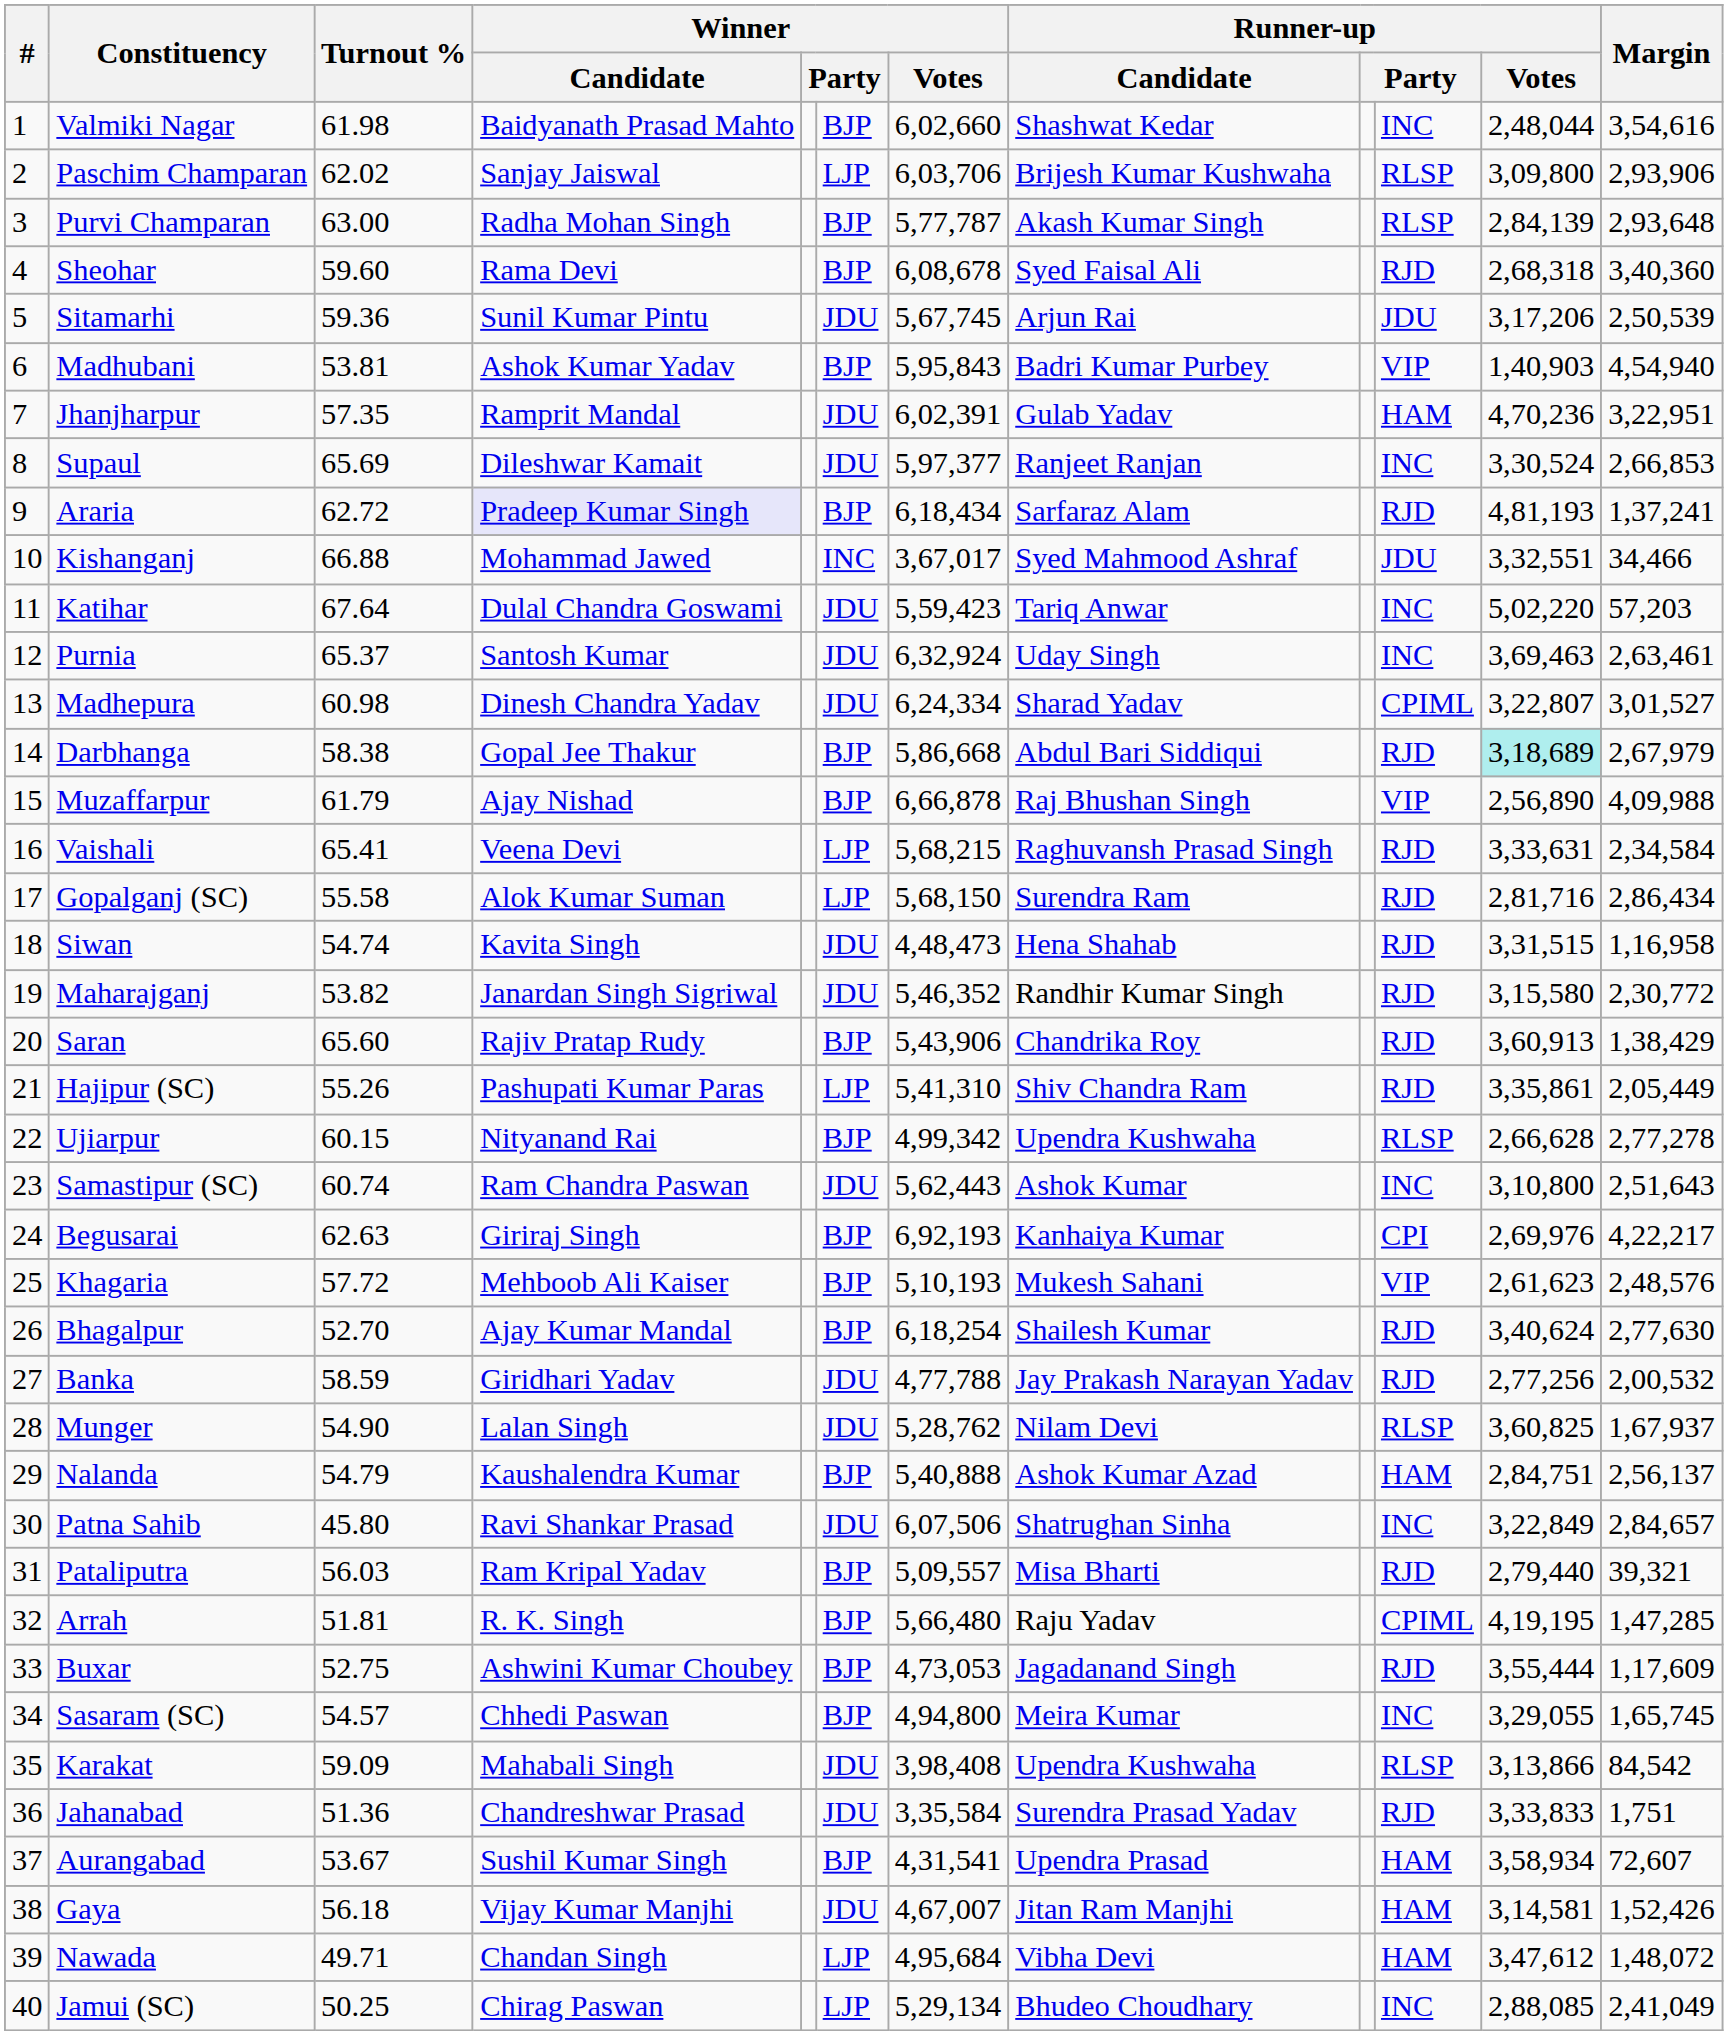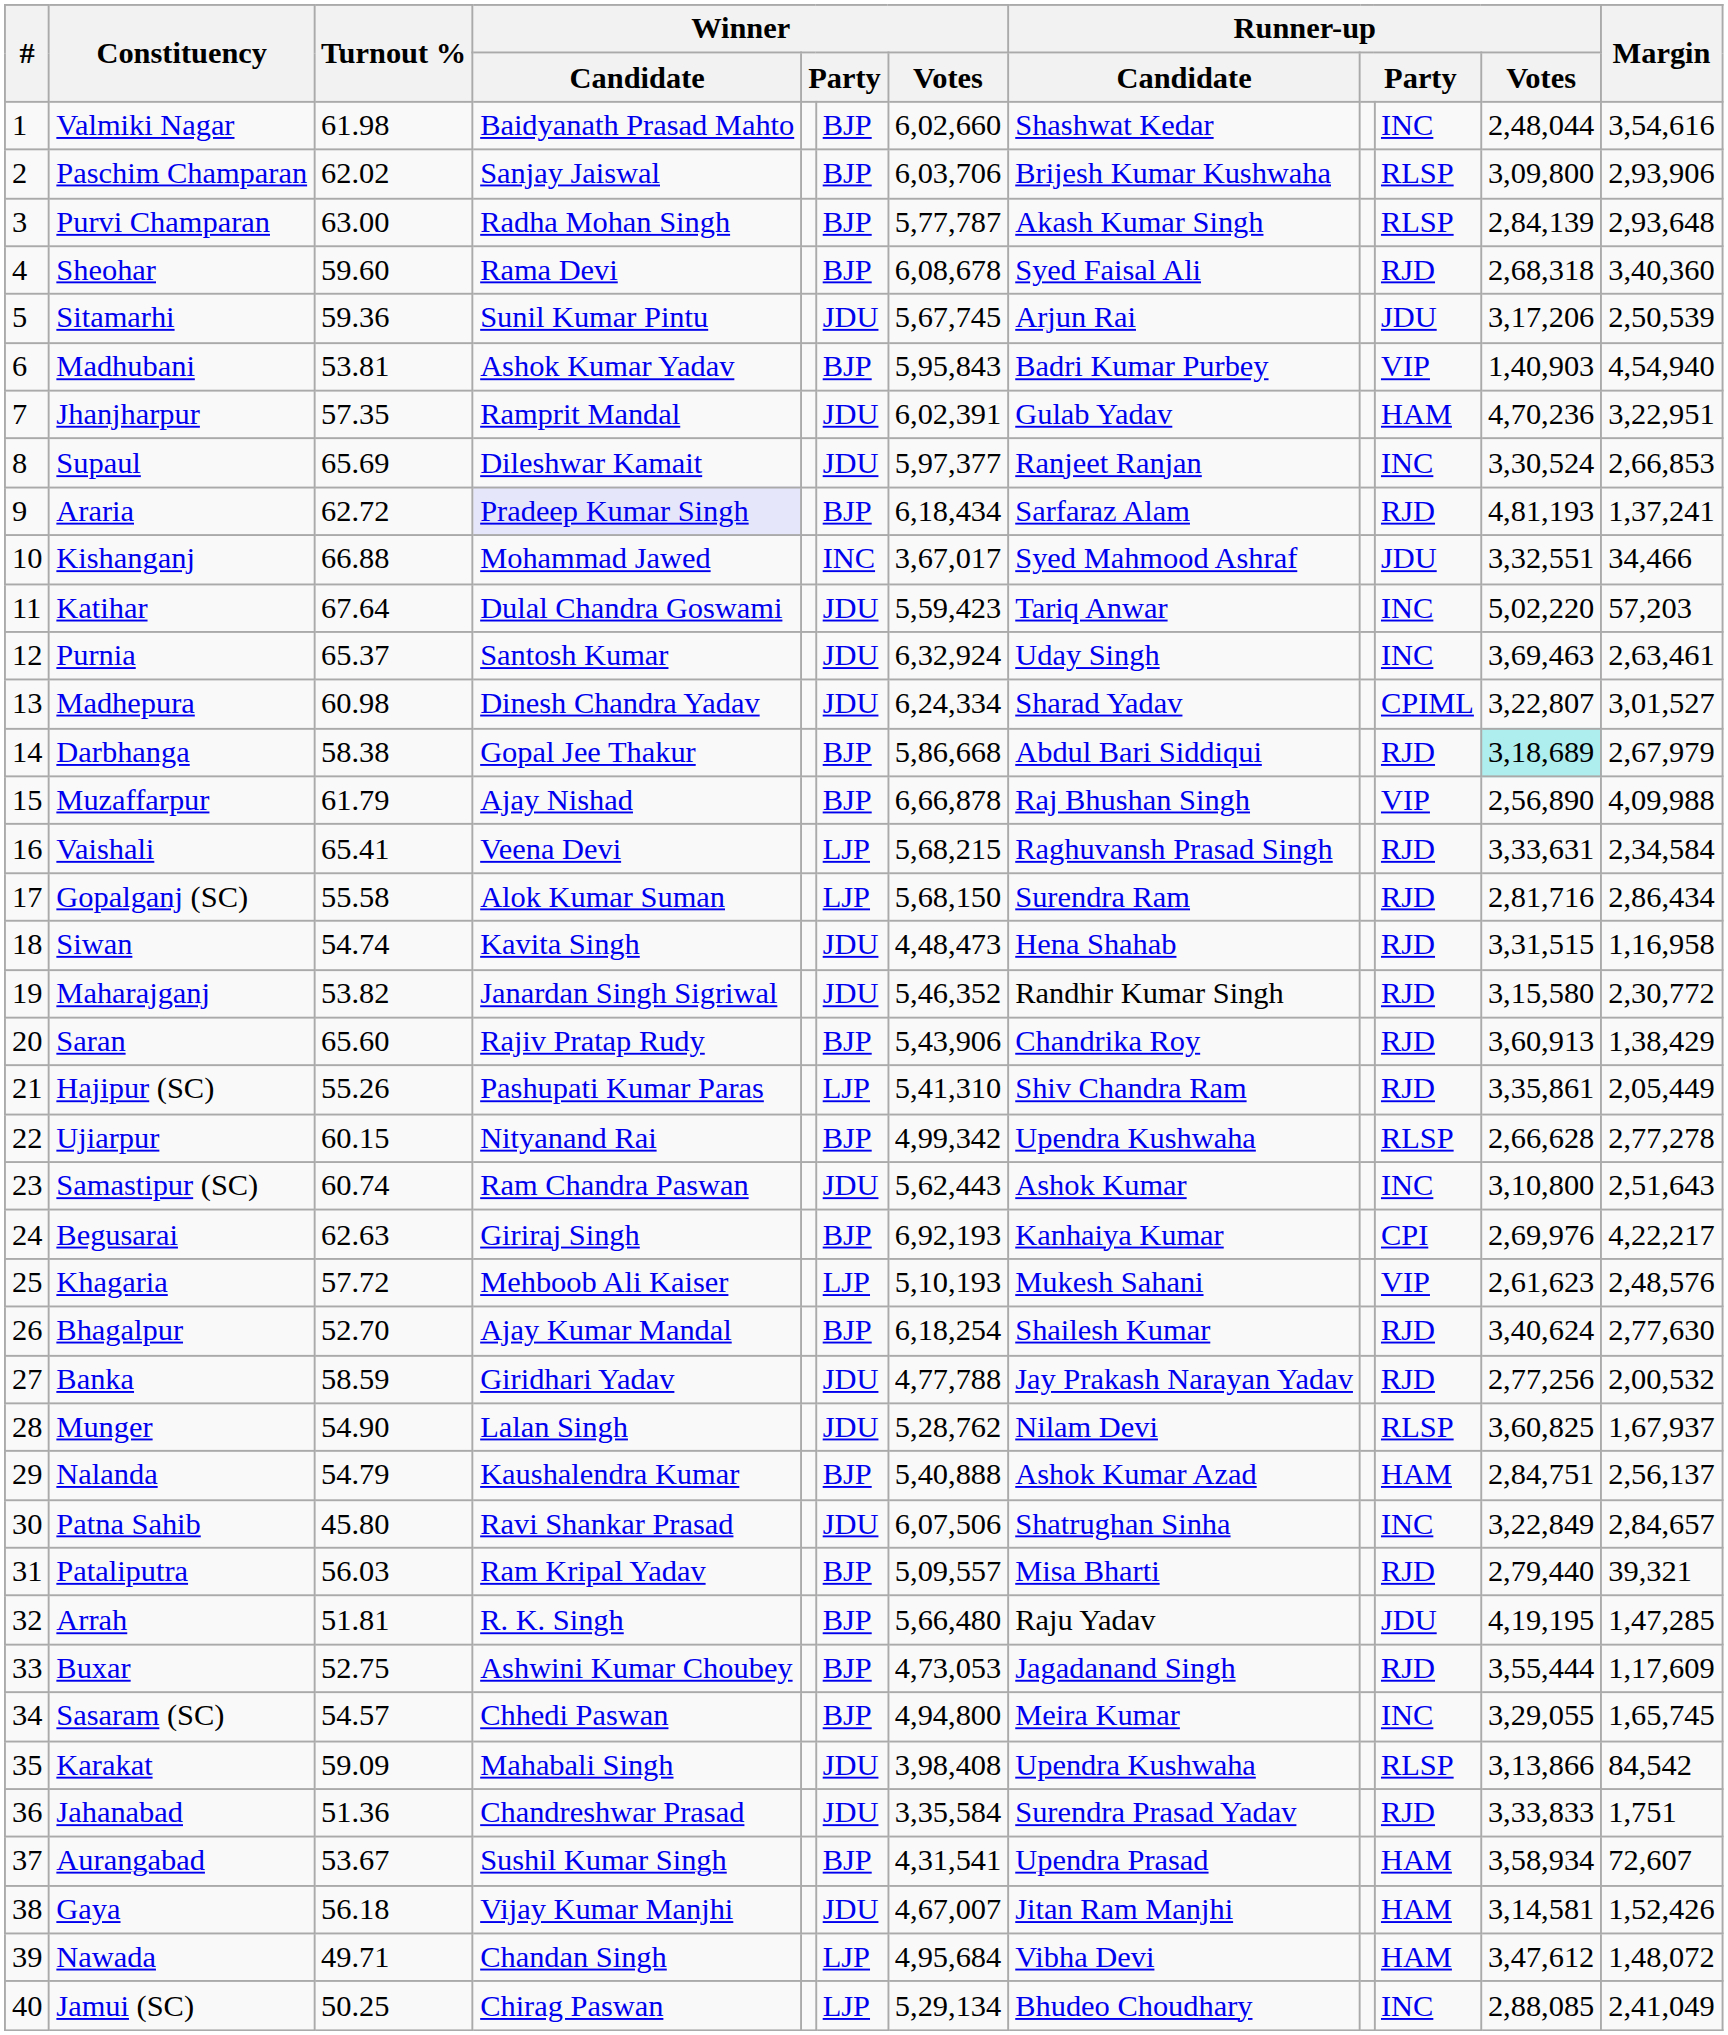(846, 173) LJP -> (847, 173) BJP
(847, 1282) BJP -> (846, 1282) LJP
(1427, 1619) CPIML -> (1409, 1619) JDU
